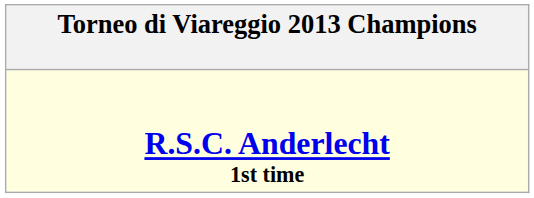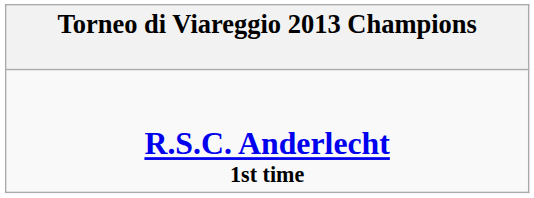(267, 155) lightyellow background -> (267, 155) no background
